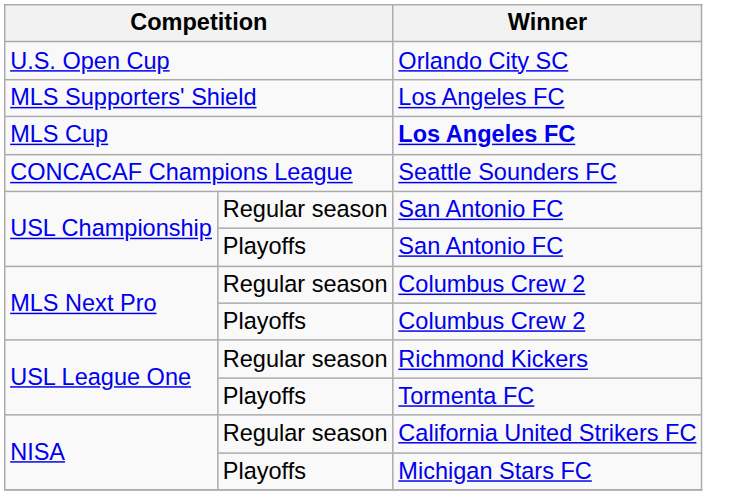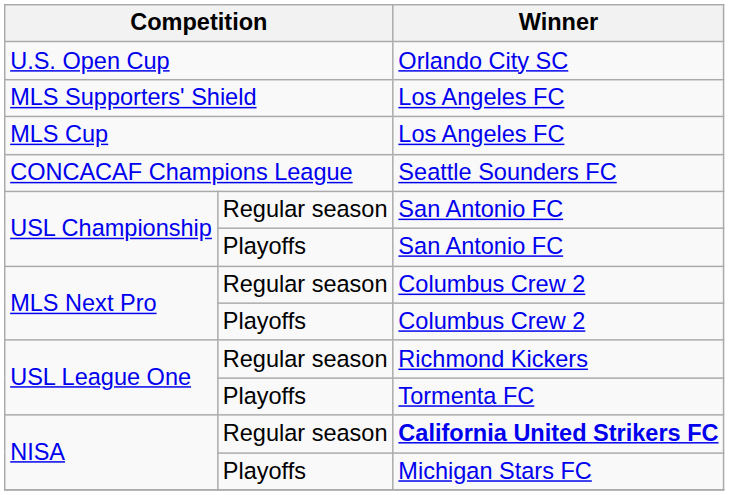(487, 135) bold -> (481, 135) normal
(547, 433) normal -> (558, 433) bold
